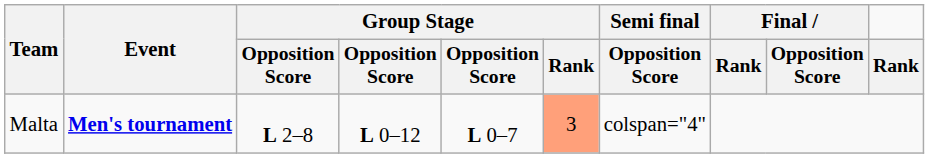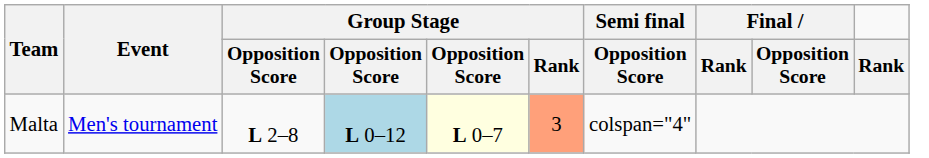(150, 123) bold -> (143, 123) normal
(390, 136) no background -> (376, 136) lightblue background
(493, 136) no background -> (478, 136) lightyellow background
